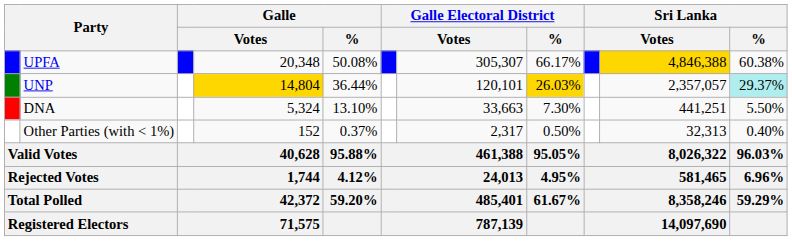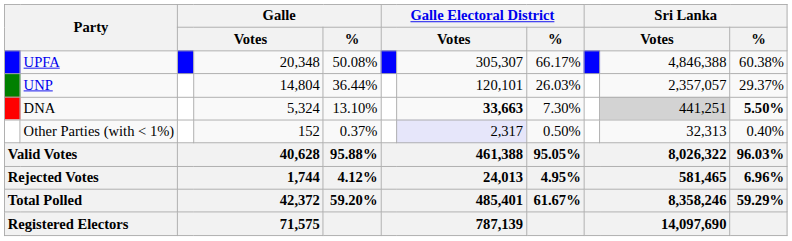(697, 62) gold background -> (697, 62) no background
(300, 85) gold background -> (300, 85) no background
(558, 85) gold background -> (558, 85) no background
(762, 85) paleturquoise background -> (762, 85) no background
(503, 108) normal -> (503, 108) bold
(703, 108) no background -> (703, 108) lightgrey background
(765, 108) normal -> (764, 108) bold
(507, 131) no background -> (507, 131) lavender background
